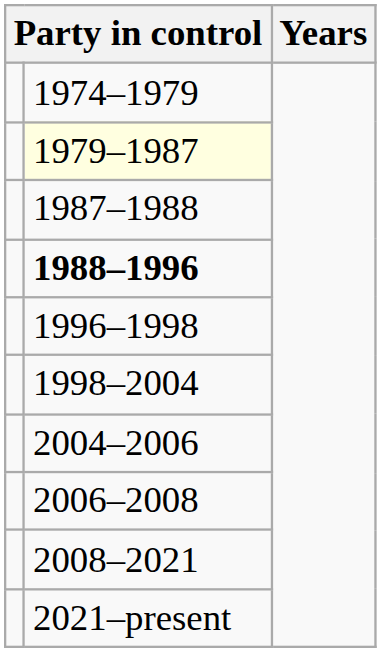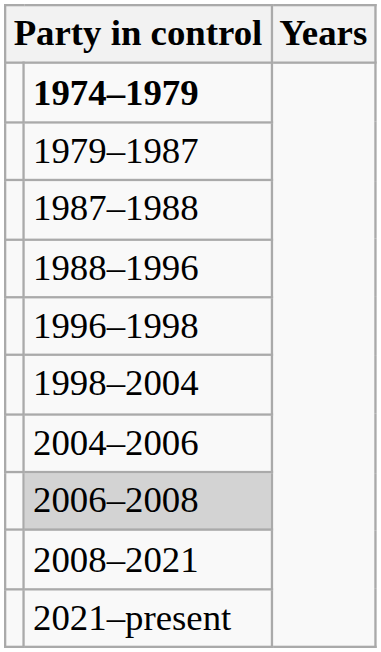(116, 92) normal -> (116, 92) bold
(116, 150) lightyellow background -> (116, 150) no background
(116, 267) bold -> (116, 267) normal
(116, 500) no background -> (116, 500) lightgrey background
